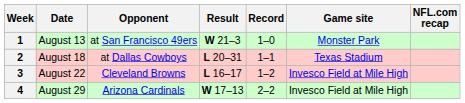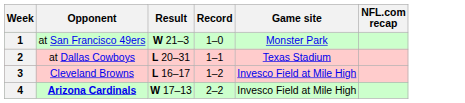- column: (62, 18)
(144, 90) normal -> (92, 90) bold
